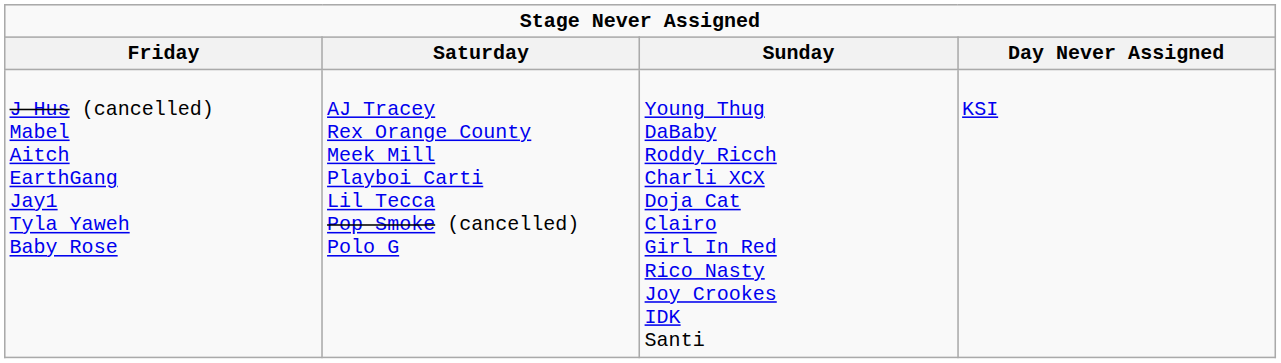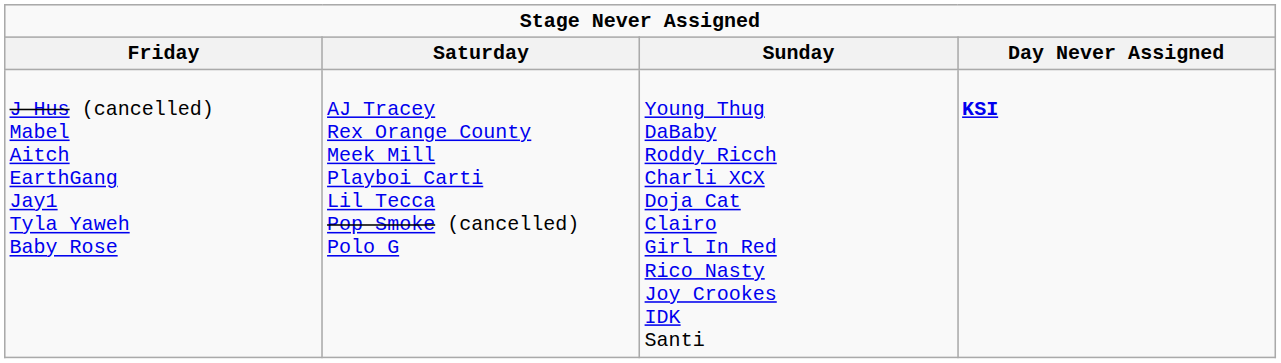(980, 109) normal -> (980, 109) bold
